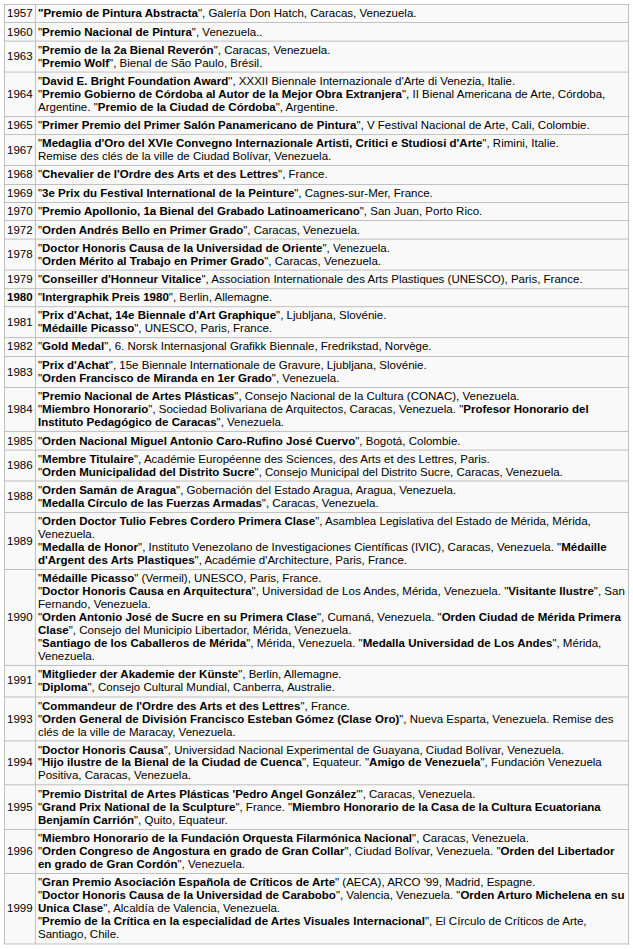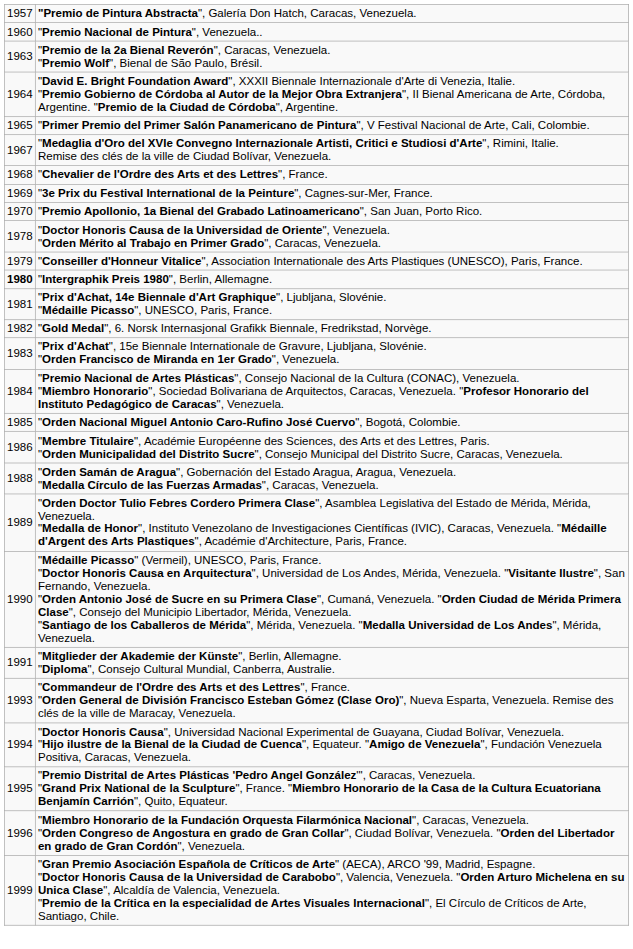- row: (199, 229)
